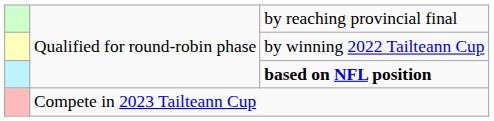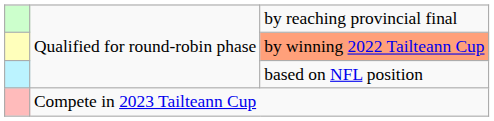(374, 46) no background -> (374, 46) lightsalmon background
(348, 74) bold -> (344, 74) normal
